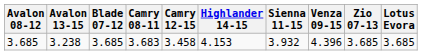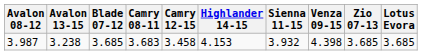(23, 42) 3.685 -> (23, 42) 3.987
(326, 42) 4.396 -> (326, 42) 4.398
